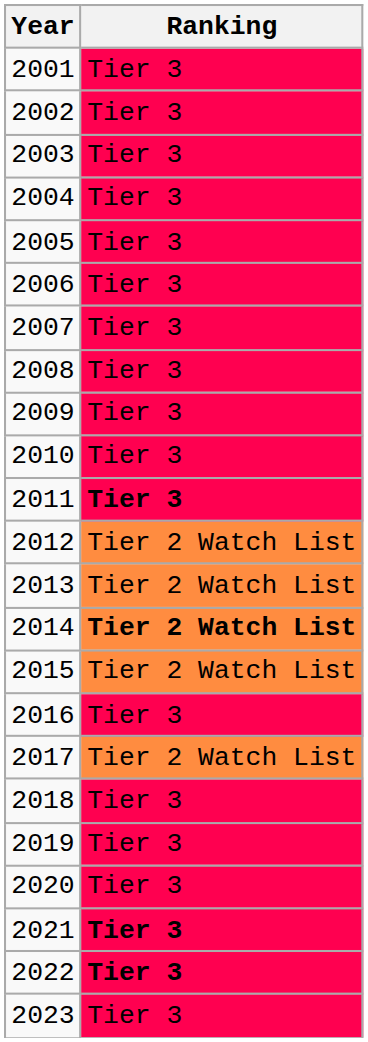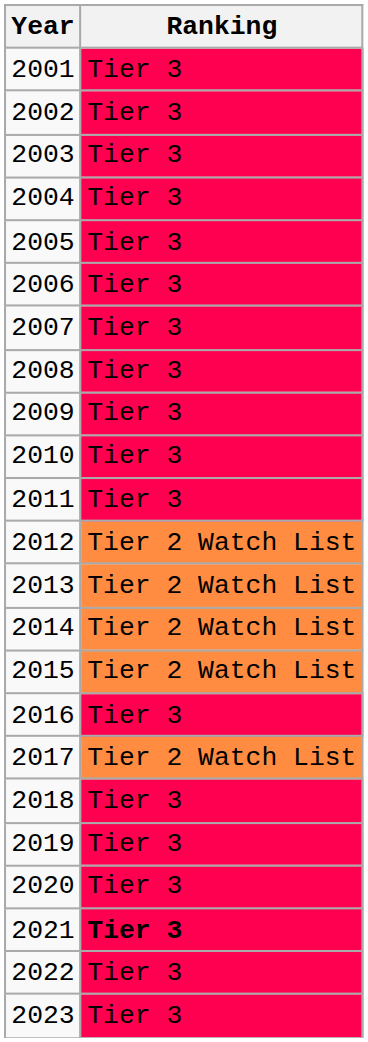(135, 500) bold -> (135, 500) normal
(222, 629) bold -> (222, 629) normal
(135, 973) bold -> (135, 973) normal
